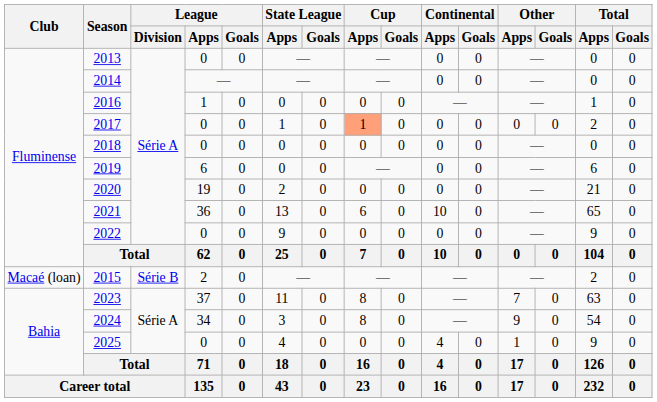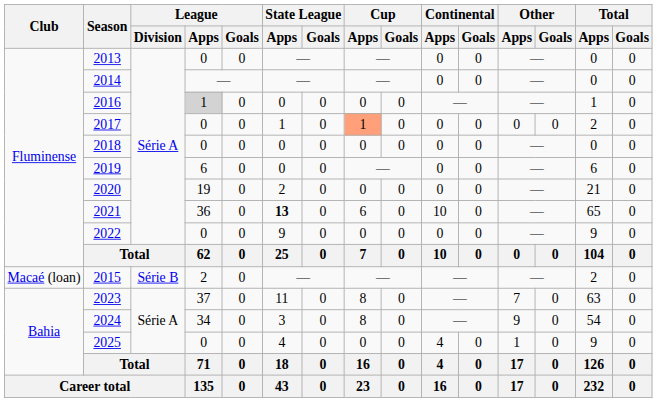(204, 102) no background -> (204, 102) lightgrey background
(282, 211) normal -> (282, 211) bold
